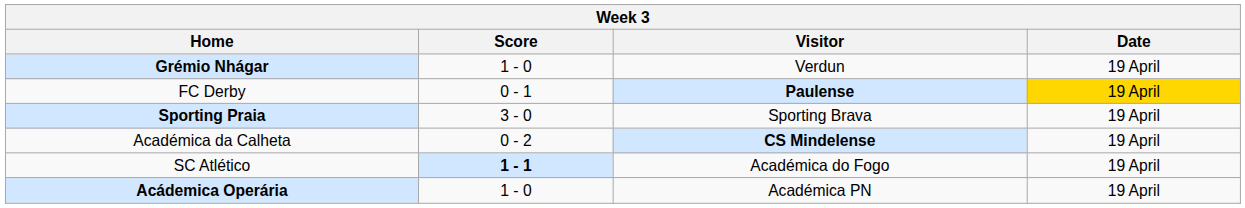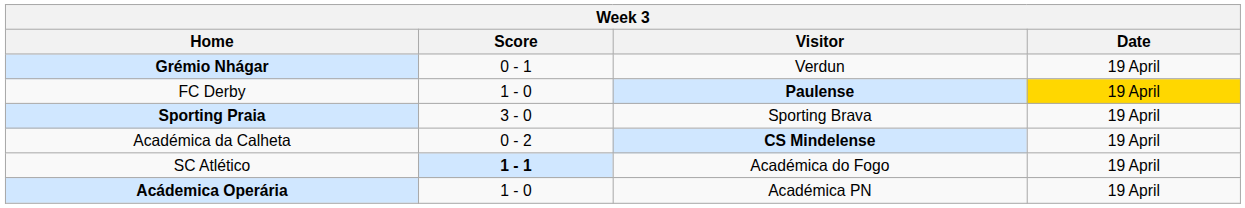(516, 67) 1 - 0 -> (516, 67) 0 - 1
(516, 91) 0 - 1 -> (516, 91) 1 - 0
